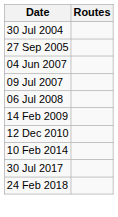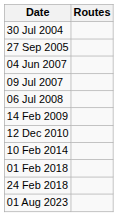- row: (35, 168)
+ row: (37, 168)
+ row: (37, 202)
